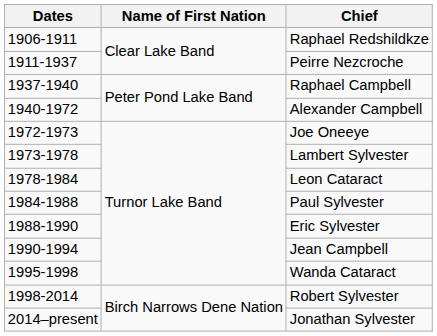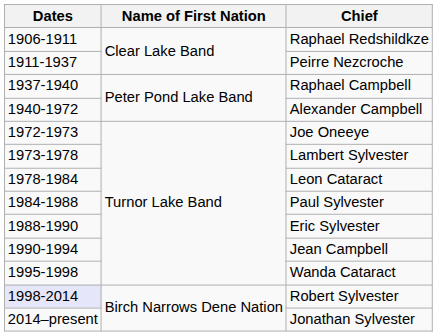(43, 296) no background -> (43, 296) lavender background
